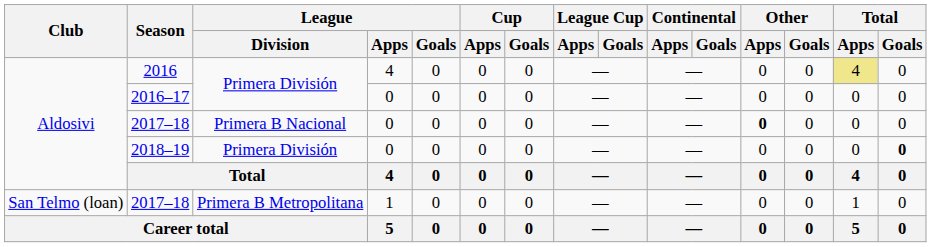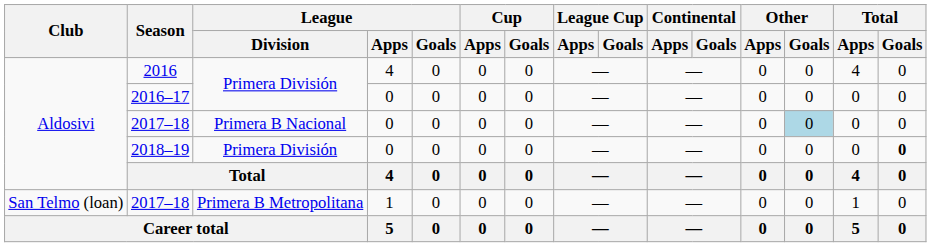(856, 70) khaki background -> (856, 70) no background
(763, 123) bold -> (763, 123) normal
(809, 123) no background -> (809, 123) lightblue background
